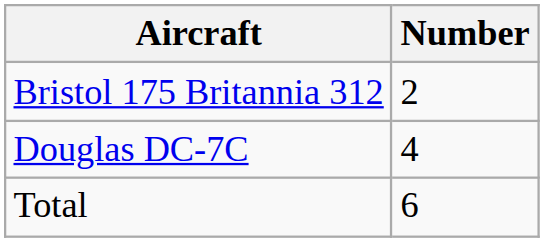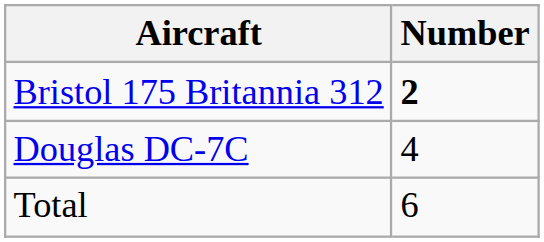(410, 90) normal -> (410, 90) bold
